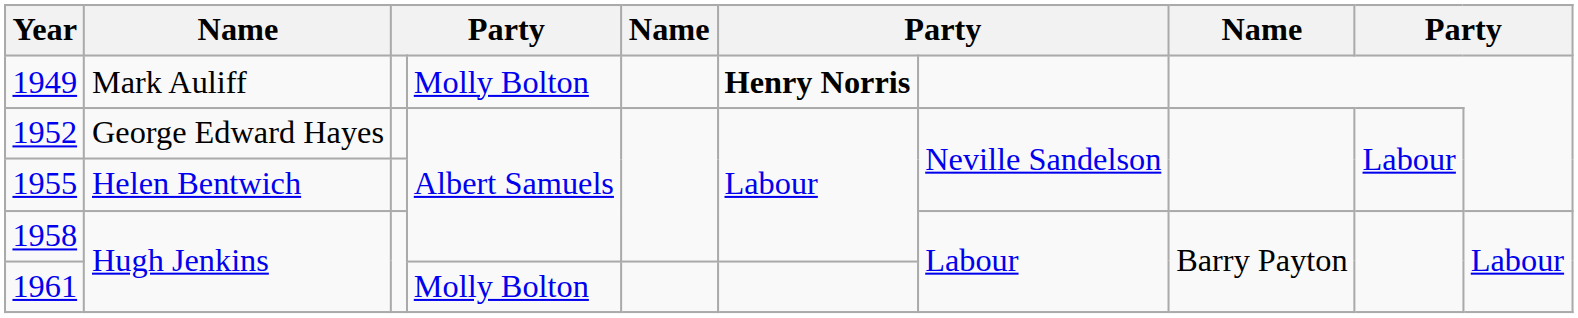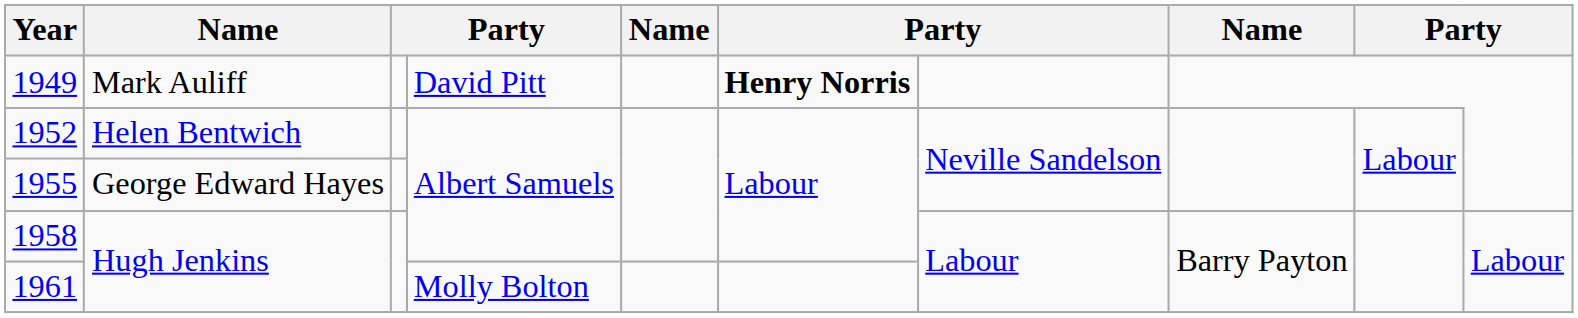(501, 81) Molly Bolton -> (480, 81) David Pitt
(238, 132) George Edward Hayes -> (197, 132) Helen Bentwich
(197, 183) Helen Bentwich -> (238, 183) George Edward Hayes
